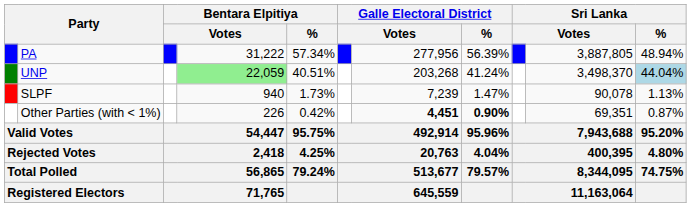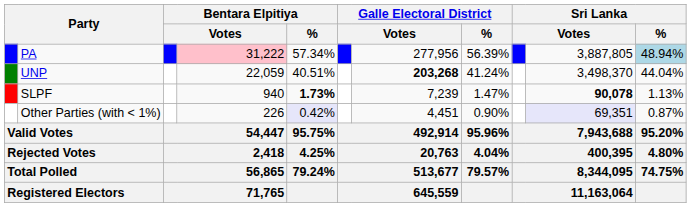(265, 53) no background -> (265, 53) pink background
(662, 53) no background -> (662, 53) lightblue background
(265, 73) lightgreen background -> (265, 73) no background
(436, 73) normal -> (436, 73) bold
(662, 73) lightblue background -> (662, 73) no background
(317, 93) normal -> (317, 93) bold
(614, 93) normal -> (614, 93) bold
(317, 113) no background -> (317, 113) lavender background
(443, 113) bold -> (443, 113) normal
(491, 113) bold -> (491, 113) normal
(614, 113) no background -> (614, 113) lavender background
